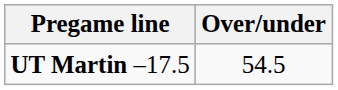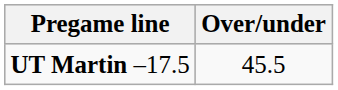(264, 63) 54.5 -> (264, 63) 45.5
